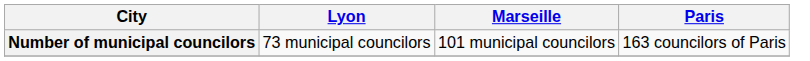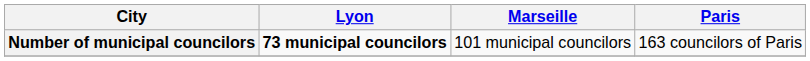(347, 42) normal -> (355, 42) bold
